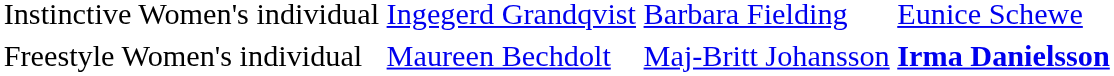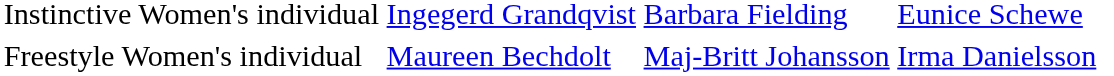(1004, 55) bold -> (997, 55) normal
